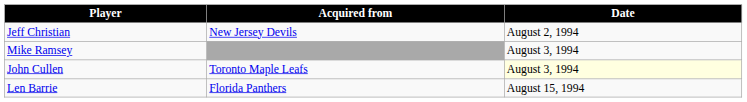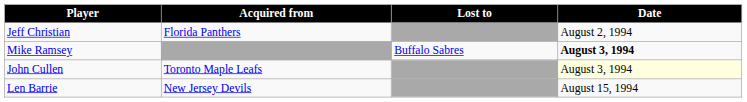+ column: (475, 13)
(253, 32) New Jersey Devils -> (202, 32) Florida Panthers
(543, 50) normal -> (597, 50) bold
(248, 87) Florida Panthers -> (208, 87) New Jersey Devils
